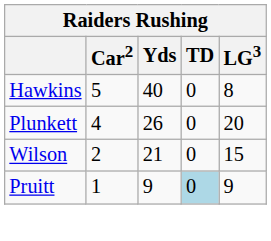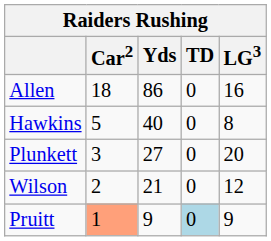+ row: (32, 90)
(96, 122) 4 -> (96, 155) 3
(153, 122) 26 -> (153, 155) 27
(234, 155) 15 -> (234, 187) 12
(96, 187) no background -> (96, 219) lightsalmon background
